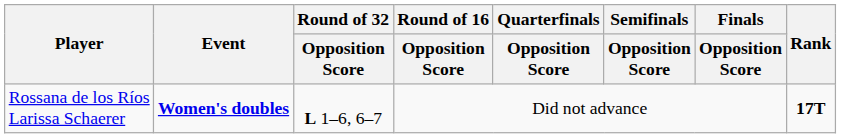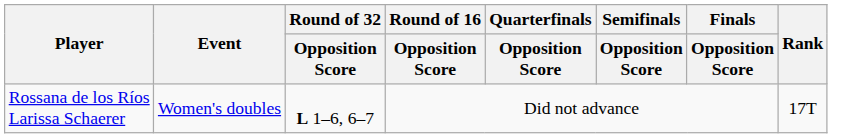(224, 108) bold -> (220, 108) normal
(811, 108) bold -> (803, 108) normal
